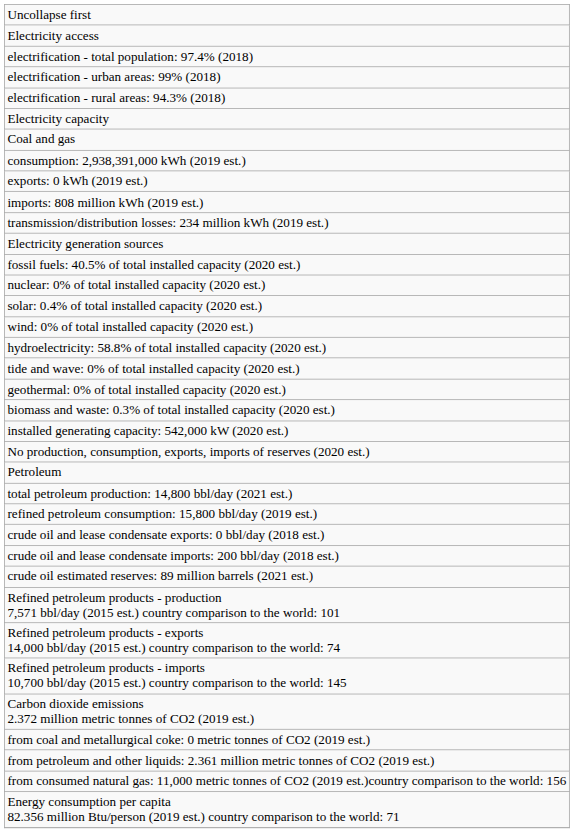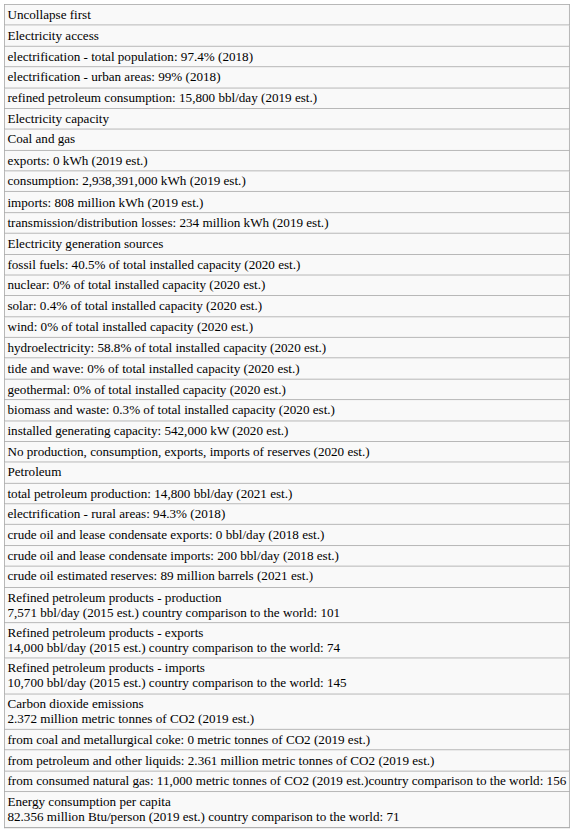(116, 98) electrification - rural areas: 94.3% (2018) -> (162, 98) refined petroleum consumption: 15,800 bbl/day (2019 est.)
(127, 160) consumption: 2,938,391,000 kWh (2019 est.) -> (78, 160) exports: 0 kWh (2019 est.)
(78, 181) exports: 0 kWh (2019 est.) -> (127, 181) consumption: 2,938,391,000 kWh (2019 est.)
(162, 514) refined petroleum consumption: 15,800 bbl/day (2019 est.) -> (116, 514) electrification - rural areas: 94.3% (2018)
